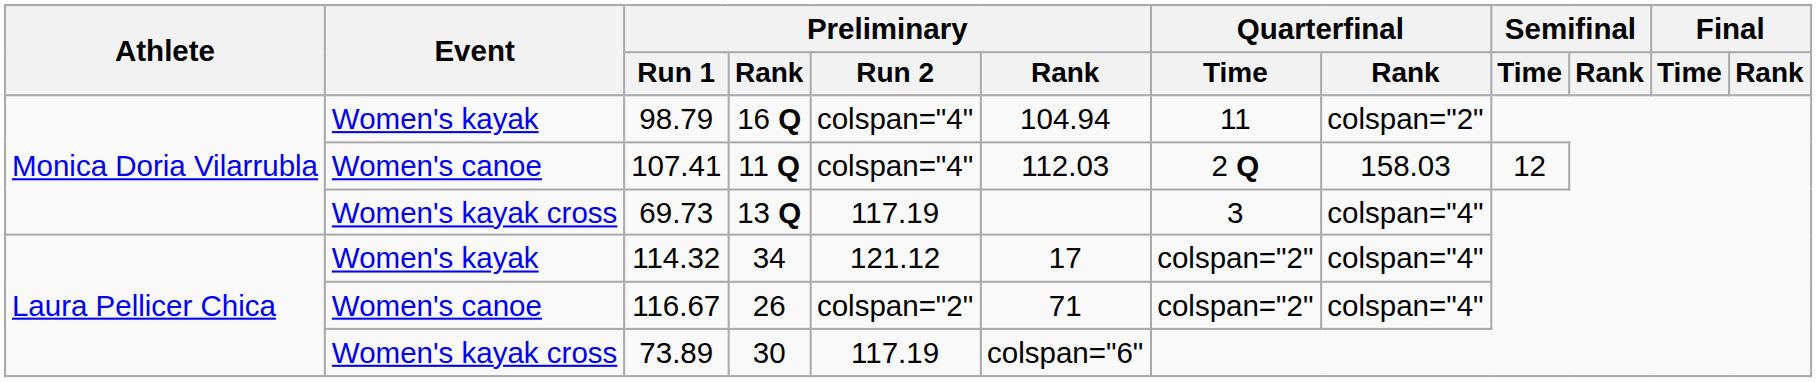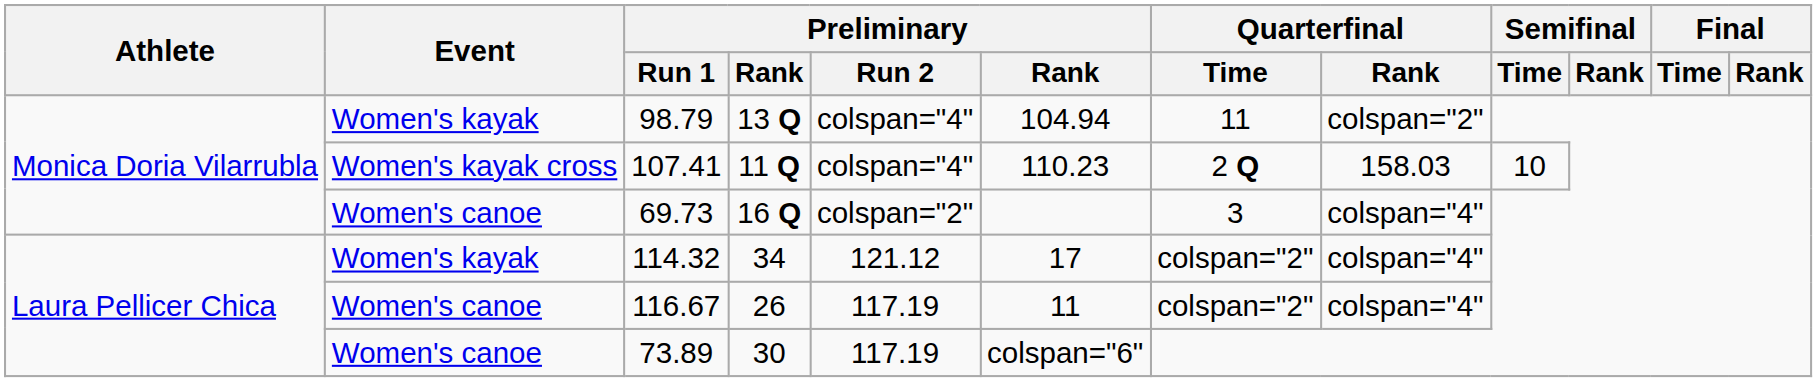(769, 119) 16 Q -> (769, 119) 13 Q
(437, 166) Women's canoe -> (475, 166) Women's kayak cross
(1065, 166) 112.03 -> (1065, 166) 110.23
(1530, 166) 12 -> (1530, 166) 10
(475, 213) Women's kayak cross -> (437, 213) Women's canoe
(769, 213) 13 Q -> (769, 213) 16 Q
(895, 213) 117.19 -> (895, 213) colspan="2"
(895, 306) colspan="2" -> (895, 306) 117.19
(1065, 306) 71 -> (1065, 306) 11
(475, 353) Women's kayak cross -> (437, 353) Women's canoe
